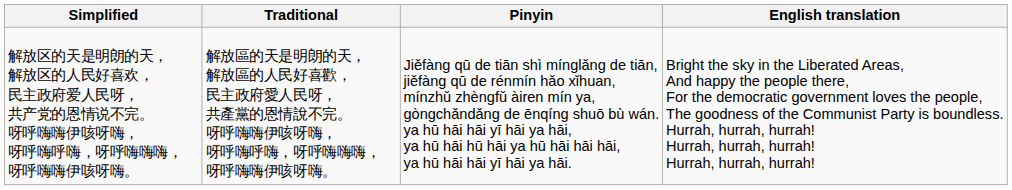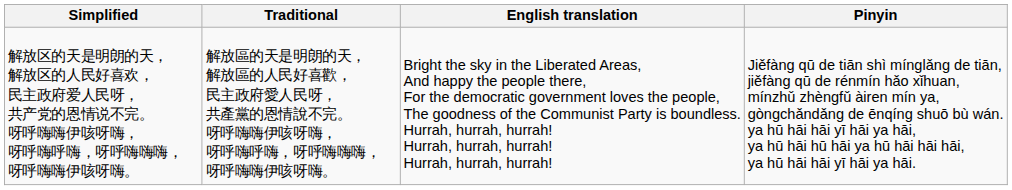columns swapped: (531, 16) <-> (835, 16)
